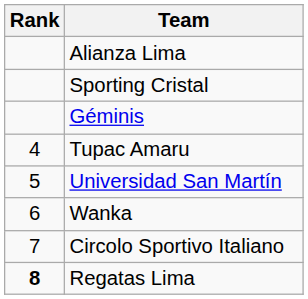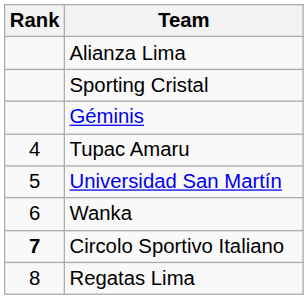(35, 246) normal -> (35, 246) bold
(35, 278) bold -> (35, 278) normal
